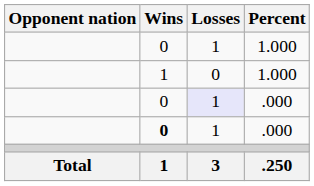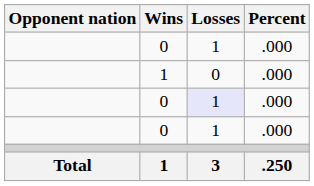(277, 46) 1.000 -> (277, 46) .000
(277, 74) 1.000 -> (277, 74) .000
(164, 130) bold -> (164, 130) normal
